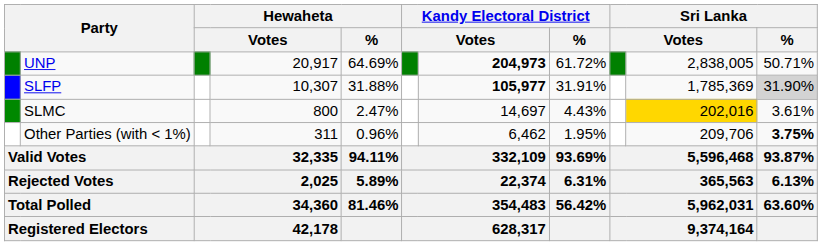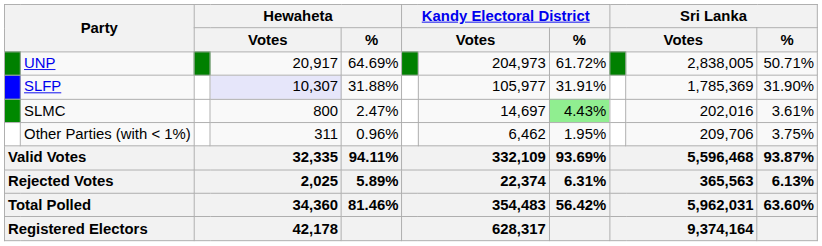(519, 63) bold -> (519, 63) normal
(315, 87) no background -> (315, 87) lavender background
(519, 87) bold -> (519, 87) normal
(789, 87) lightgrey background -> (789, 87) no background
(585, 110) no background -> (585, 110) lightgreen background
(727, 110) gold background -> (727, 110) no background
(793, 134) bold -> (793, 134) normal
